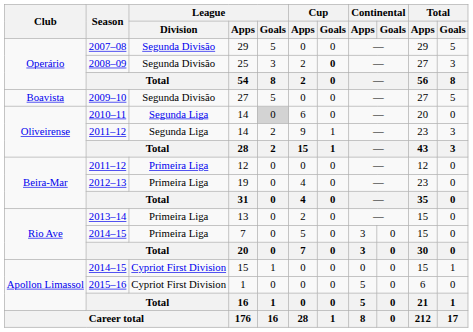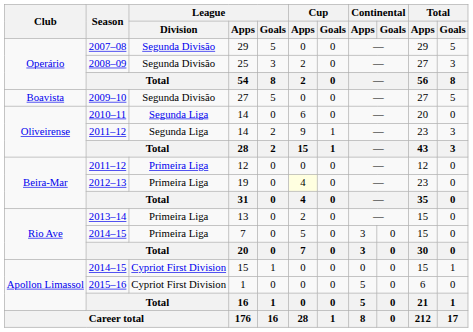(333, 64) bold -> (333, 64) normal
(273, 115) lightgrey background -> (273, 115) no background
(303, 183) no background -> (303, 183) lightyellow background
